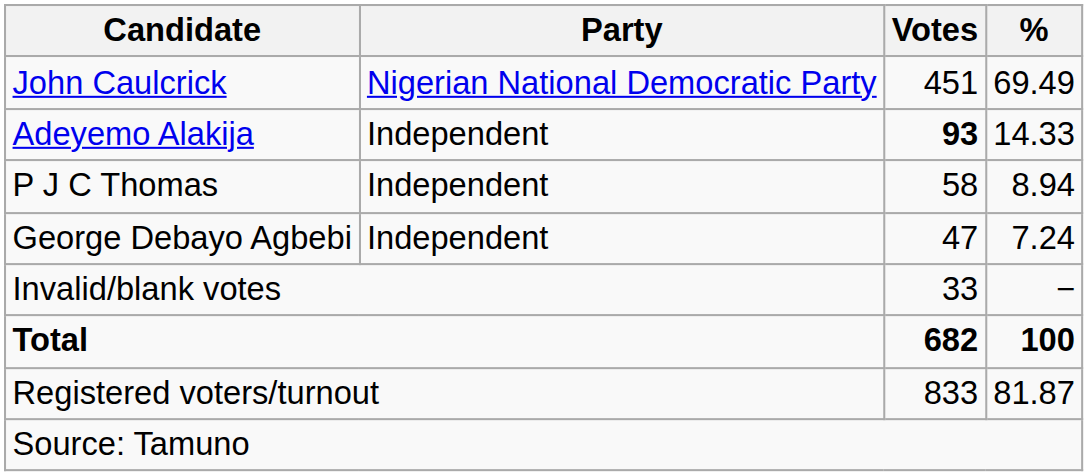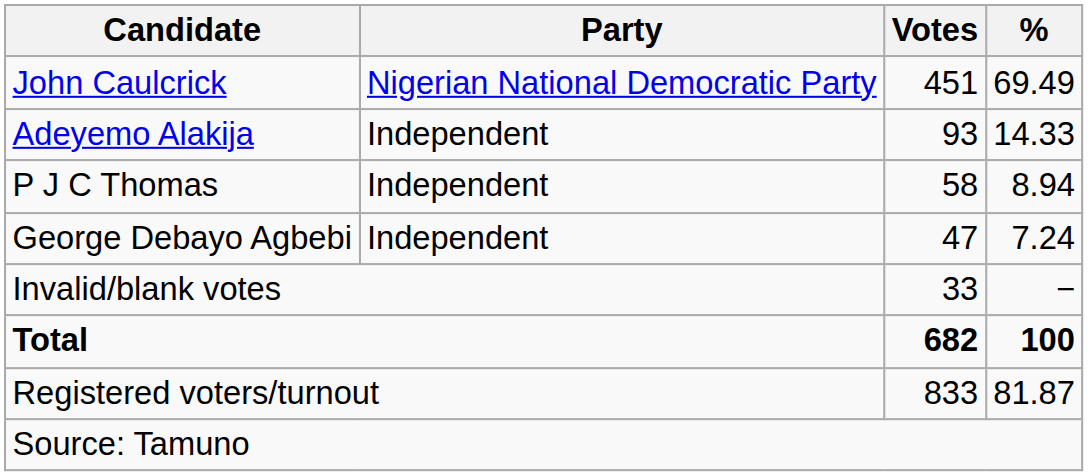(960, 133) bold -> (960, 133) normal
